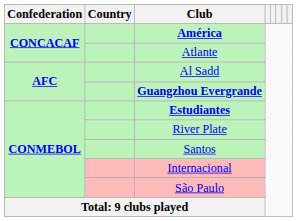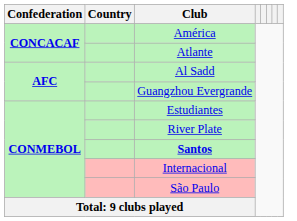(200, 33) bold -> (195, 33) normal
(200, 91) bold -> (195, 91) normal
(200, 110) bold -> (195, 110) normal
(200, 149) normal -> (195, 149) bold
